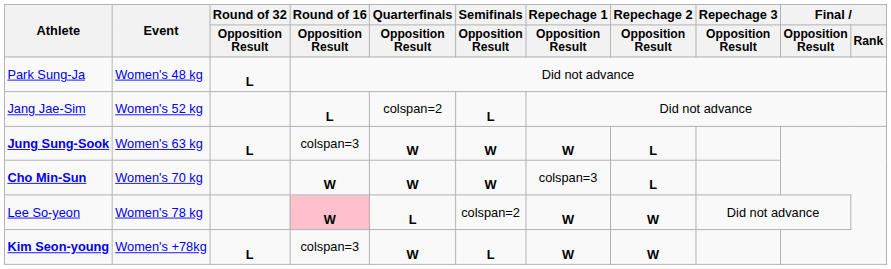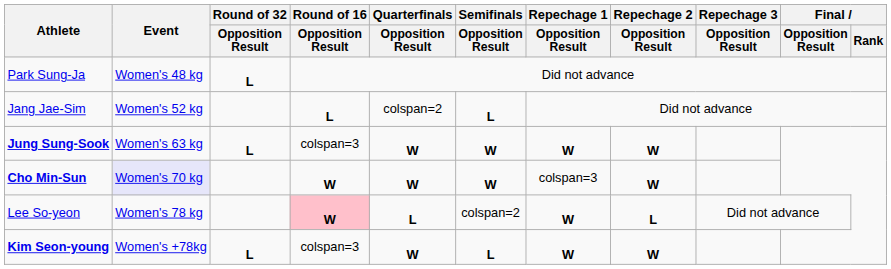(653, 151) L -> (653, 151) W
(159, 178) no background -> (159, 178) lavender background
(653, 185) L -> (653, 185) W
(653, 220) W -> (653, 220) L
